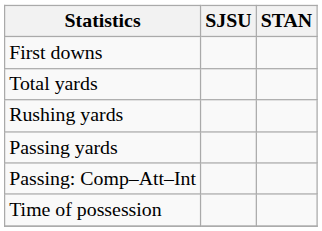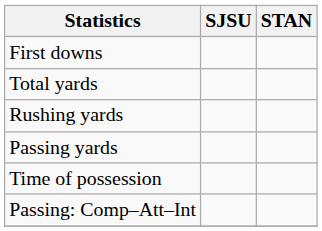rows swapped: (103, 178) <-> (85, 209)
